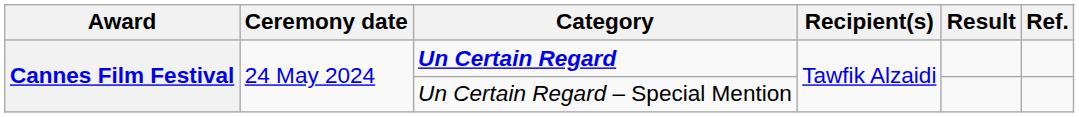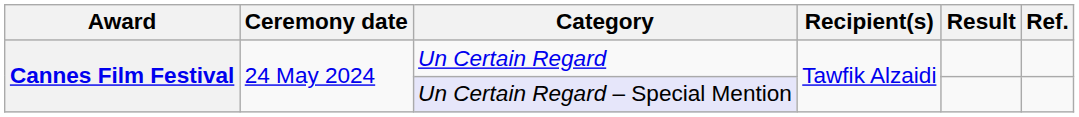(517, 58) bold -> (512, 58) normal
(605, 93) no background -> (605, 93) lavender background
